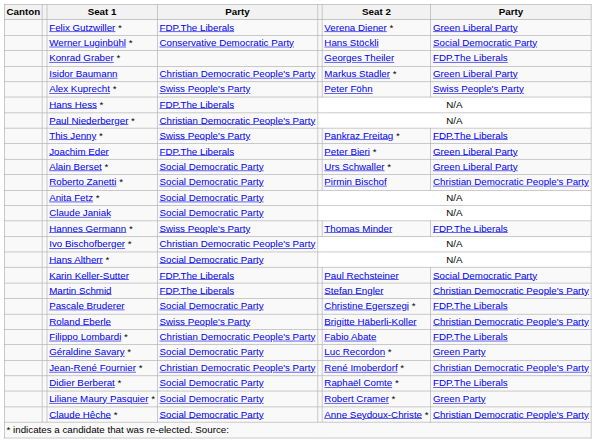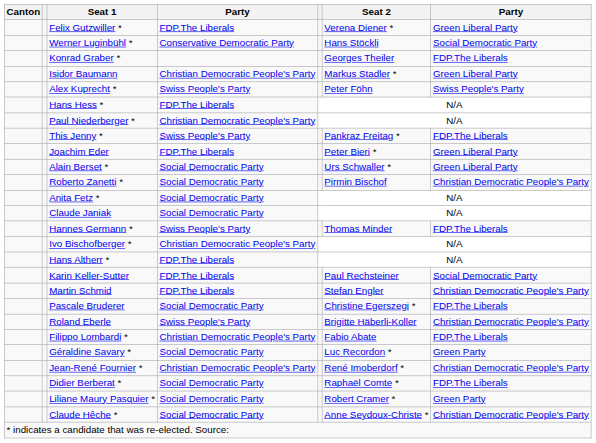(212, 259) Social Democratic Party -> (197, 259) FDP.The Liberals
